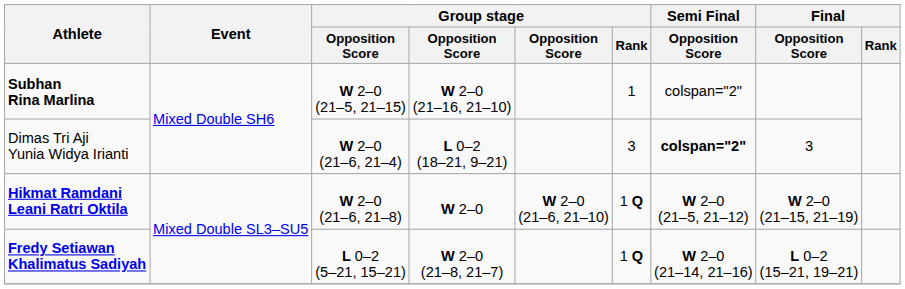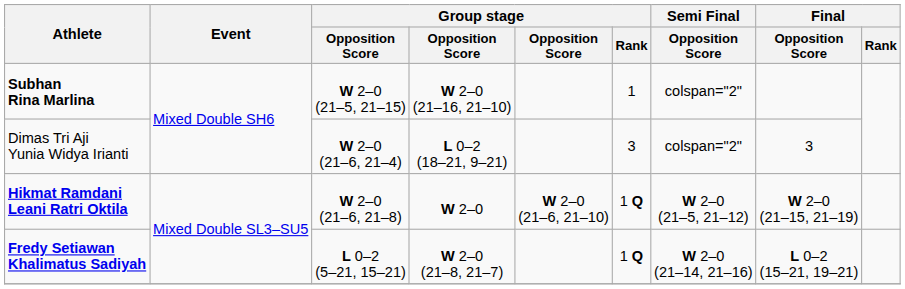(703, 146) bold -> (703, 146) normal
